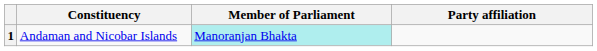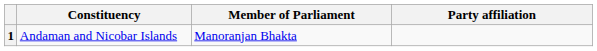(246, 35) paleturquoise background -> (246, 35) no background
